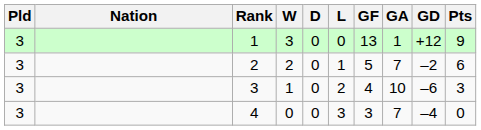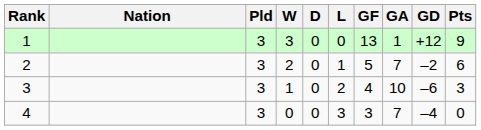columns swapped: (254, 16) <-> (20, 16)
